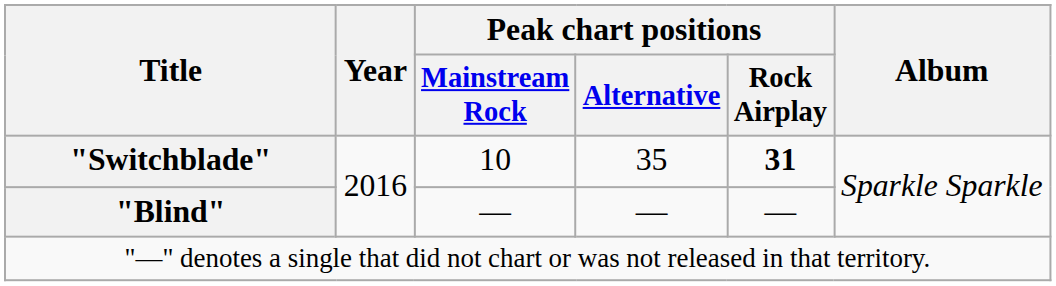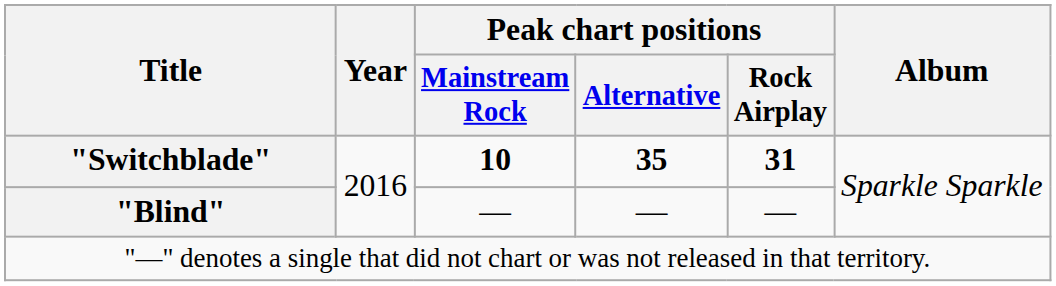(495, 160) normal -> (495, 160) bold
(651, 160) normal -> (651, 160) bold
